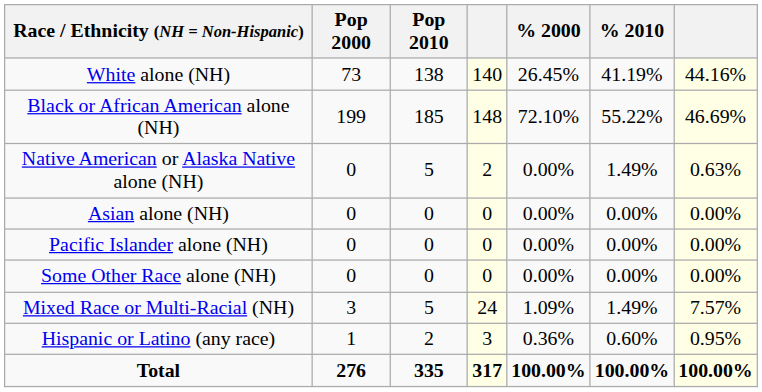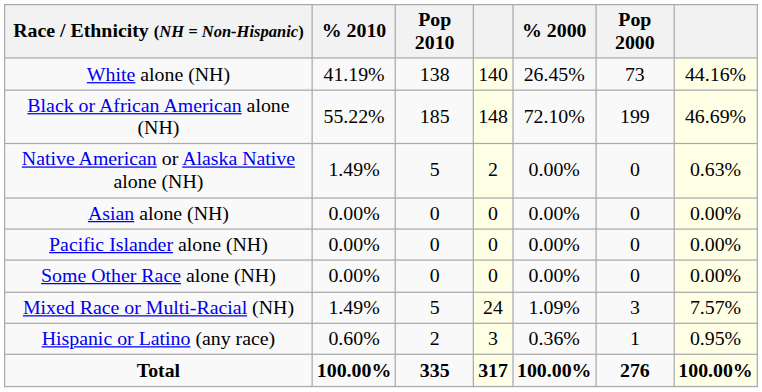columns swapped: (351, 31) <-> (632, 31)
